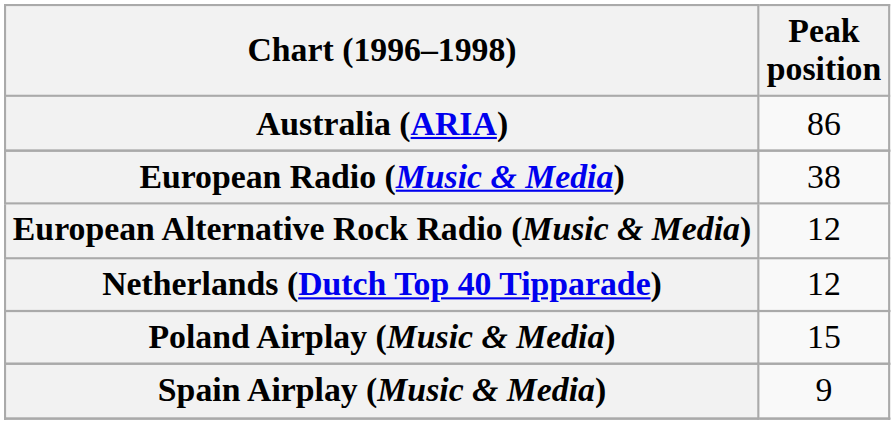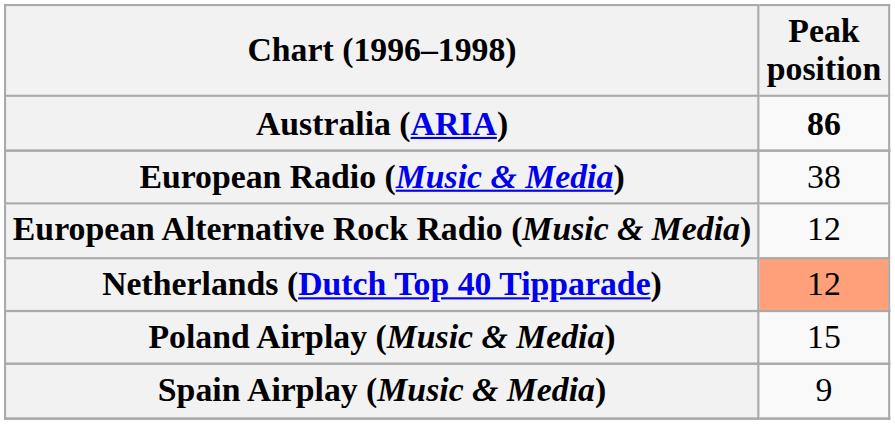(824, 122) normal -> (824, 122) bold
(824, 283) no background -> (824, 283) lightsalmon background
